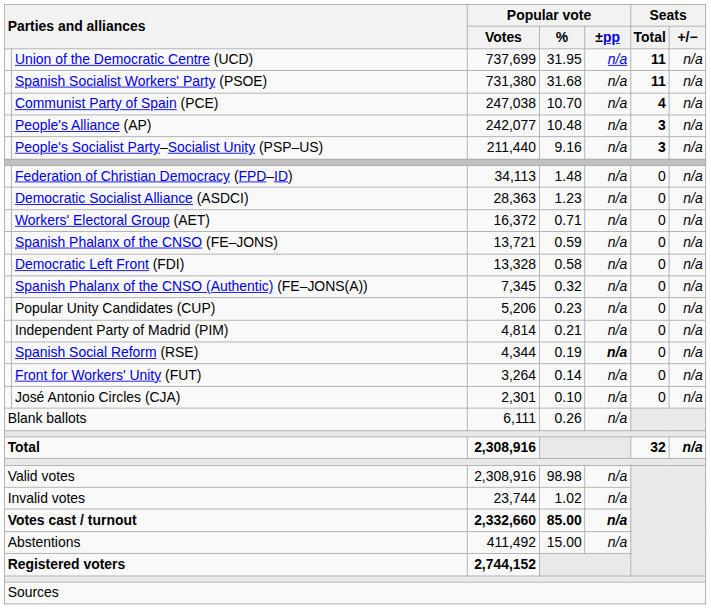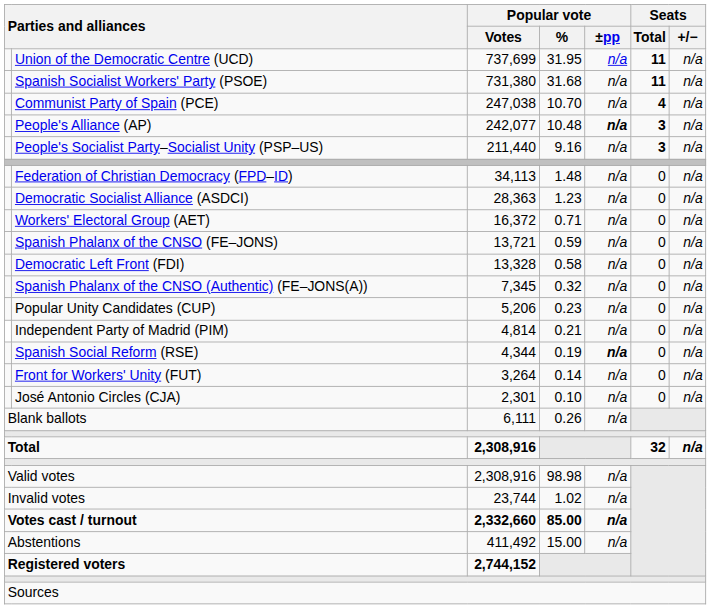(618, 125) normal -> (617, 125) bold
